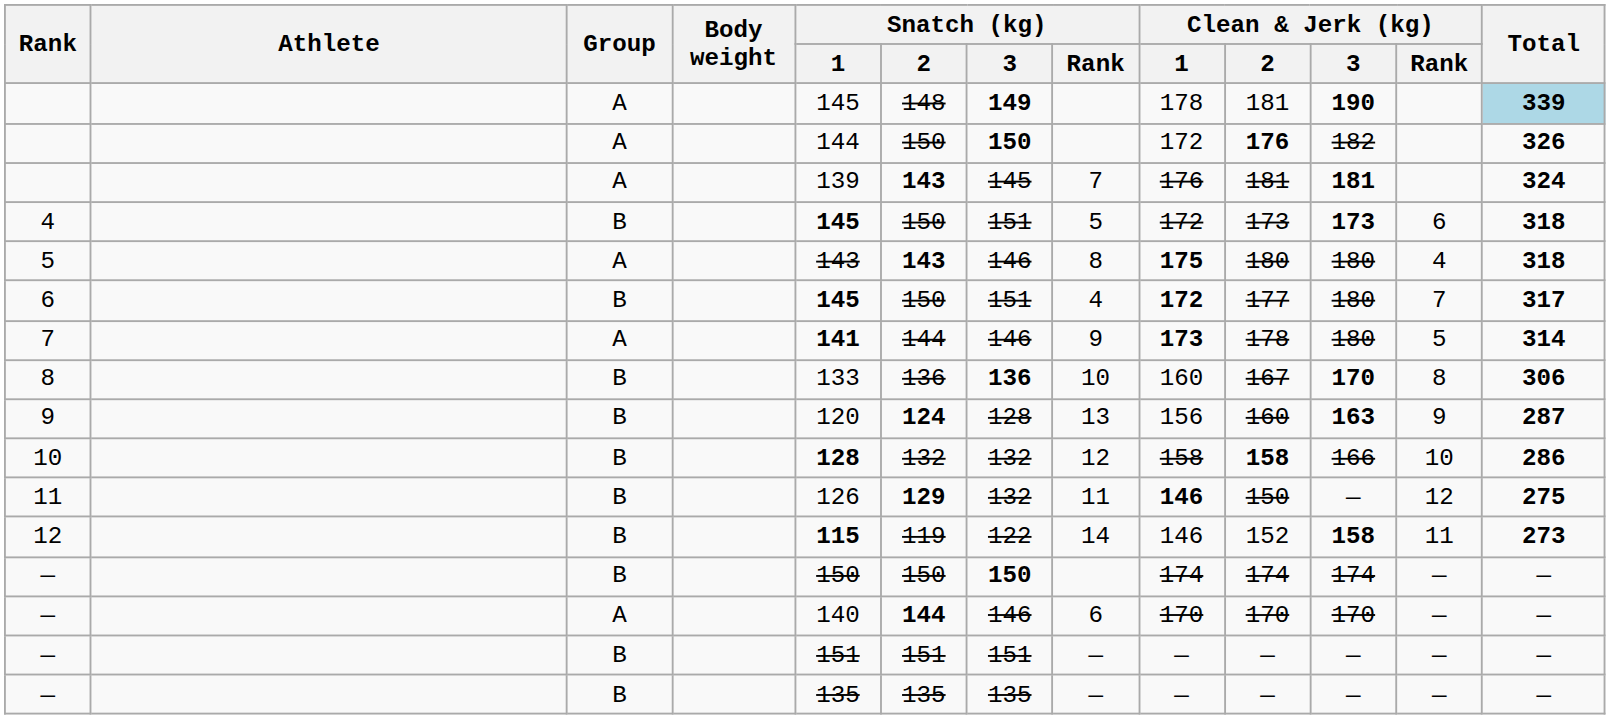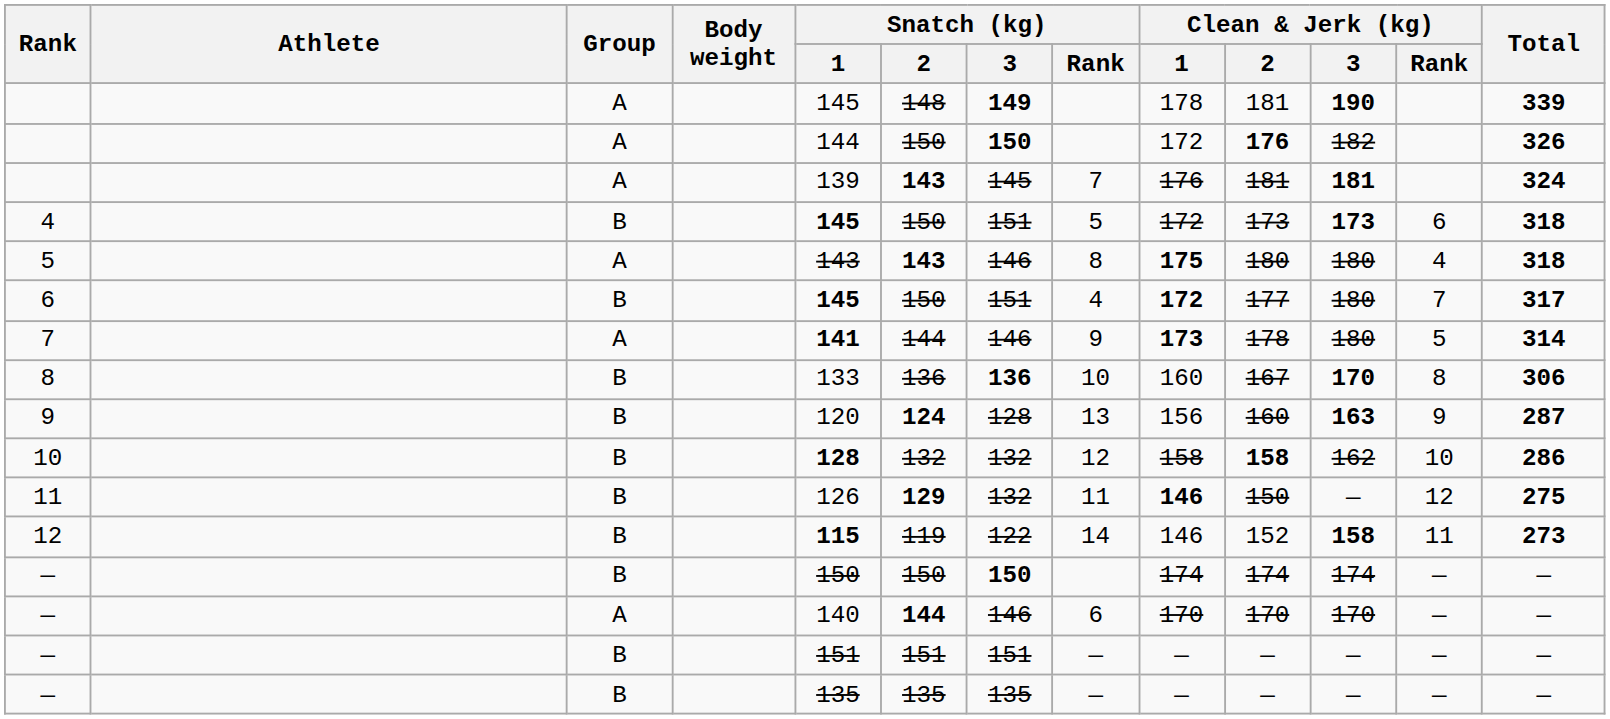(1544, 103) lightblue background -> (1544, 103) no background
(1353, 458) 166 -> (1353, 458) 162
